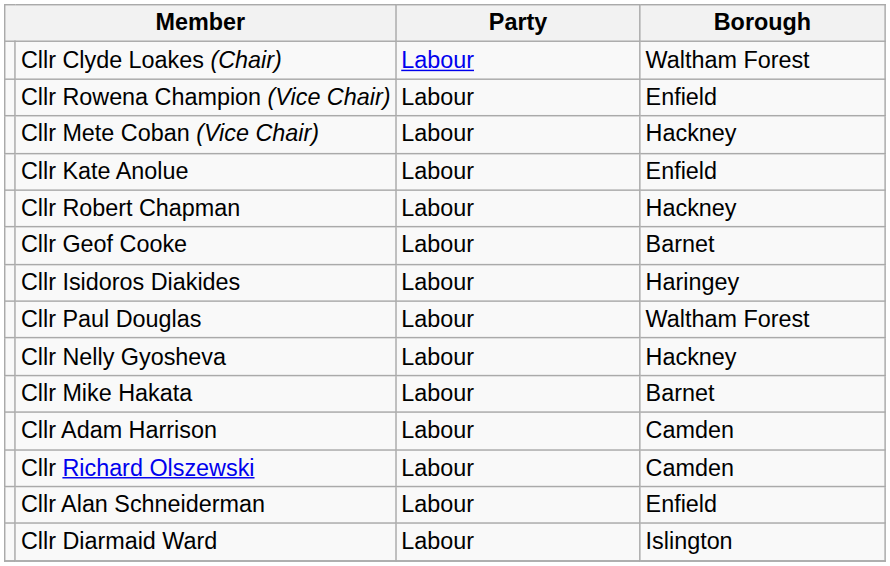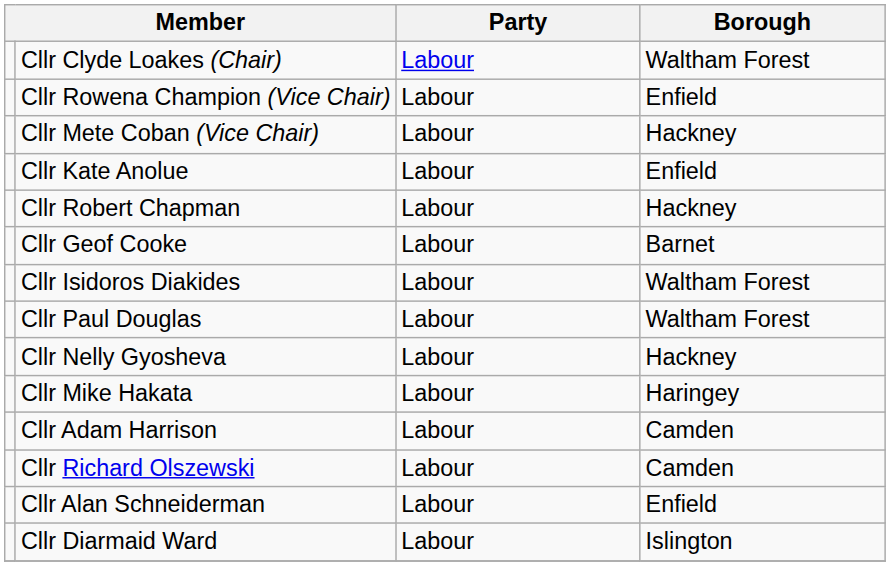(692, 282) Haringey -> (728, 282) Waltham Forest
(680, 393) Barnet -> (692, 393) Haringey
